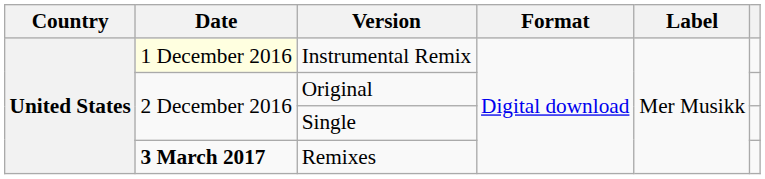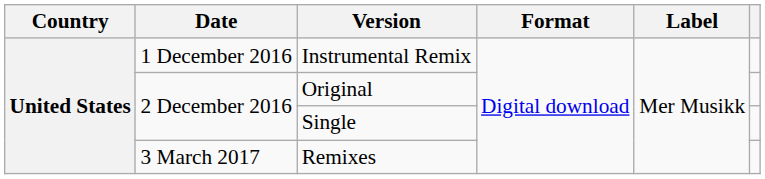(216, 55) lightyellow background -> (216, 55) no background
(203, 156) bold -> (200, 156) normal
